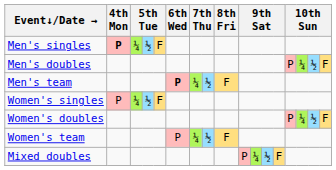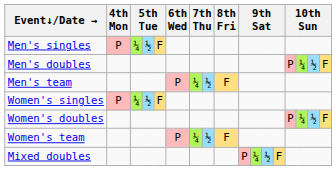(119, 45) bold -> (119, 45) normal
(178, 82) bold -> (178, 82) normal
